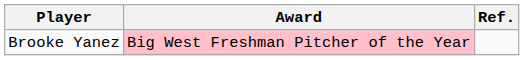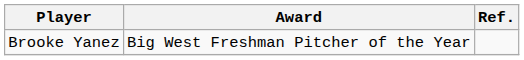(299, 42) pink background -> (299, 42) no background
